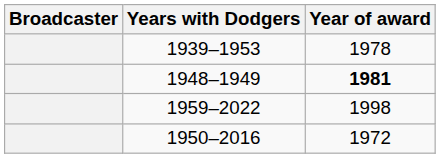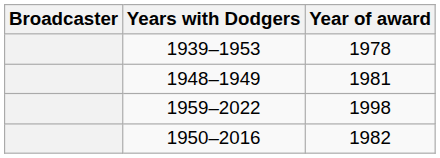(370, 78) bold -> (370, 78) normal
(370, 138) 1972 -> (370, 138) 1982
